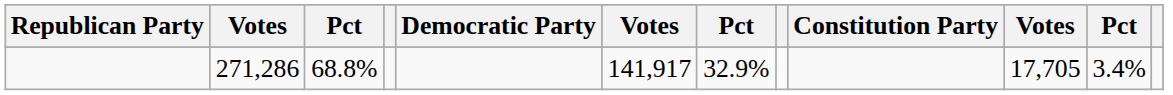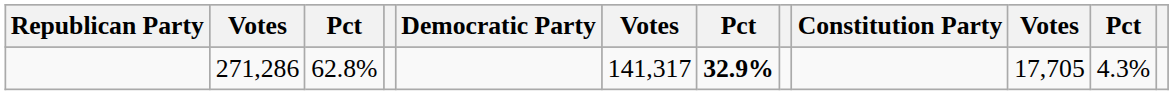(344, 68) 68.8% -> (344, 68) 62.8%
(650, 68) 141,917 -> (650, 68) 141,317
(736, 68) normal -> (738, 68) bold
(1119, 68) 3.4% -> (1123, 68) 4.3%
